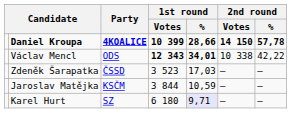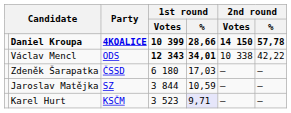(165, 71) 3 523 -> (165, 71) 6 180
(114, 86) KSČM -> (108, 86) SZ
(108, 101) SZ -> (114, 101) KSČM
(165, 101) 6 180 -> (165, 101) 3 523
